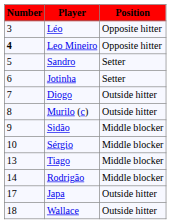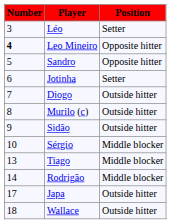(132, 29) Opposite hitter -> (114, 29) Setter
(114, 62) Setter -> (132, 62) Opposite hitter
(133, 128) Middle blocker -> (129, 128) Outside hitter
